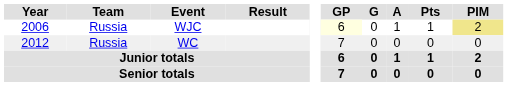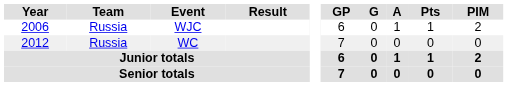(341, 27) lightyellow background -> (341, 27) no background
(478, 27) khaki background -> (478, 27) no background
